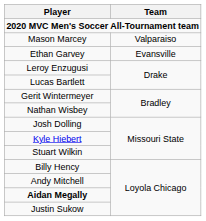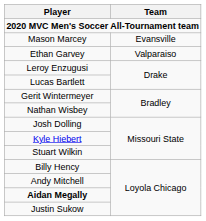(156, 40) Valparaiso -> (156, 40) Evansville
(156, 54) Evansville -> (156, 54) Valparaiso
